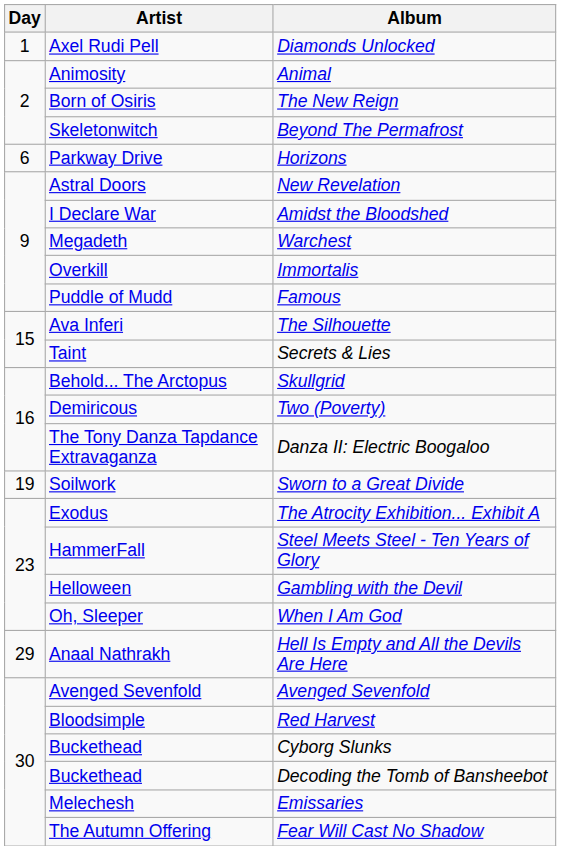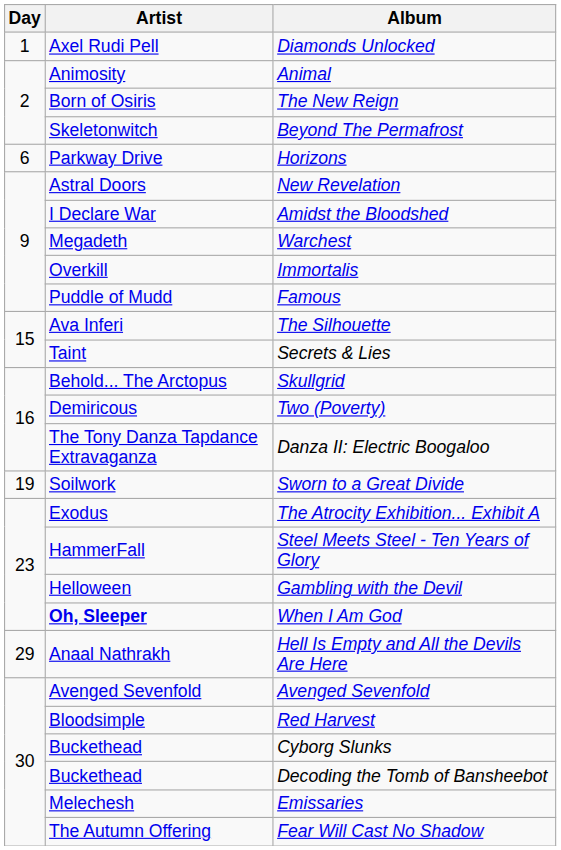(96, 616) normal -> (98, 616) bold
